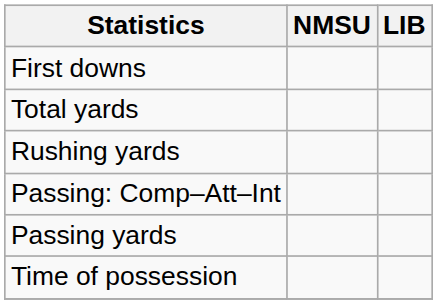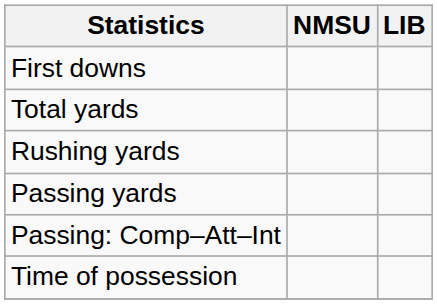rows swapped: (94, 235) <-> (146, 193)
